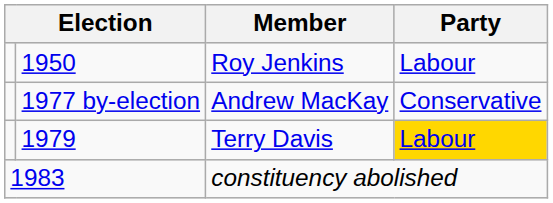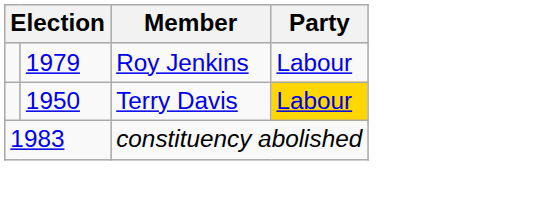(49, 62) 1950 -> (53, 62) 1979
- row: (300, 100)
(49, 139) 1979 -> (53, 100) 1950
